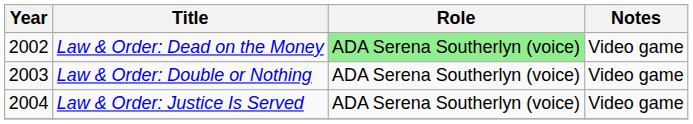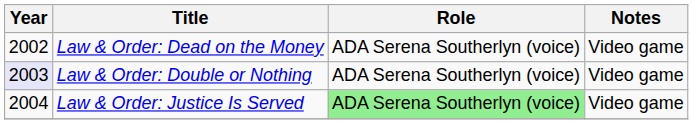(456, 47) lightgreen background -> (456, 47) no background
(29, 75) no background -> (29, 75) lavender background
(456, 103) no background -> (456, 103) lightgreen background
